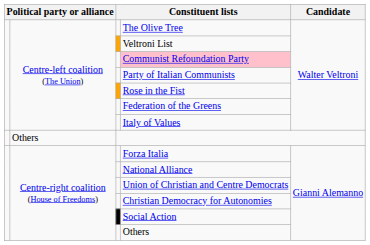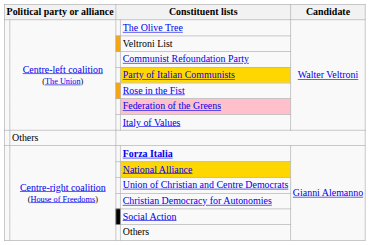(186, 59) pink background -> (186, 59) no background
(179, 75) no background -> (179, 75) gold background
(172, 106) no background -> (172, 106) pink background
(145, 153) normal -> (148, 153) bold
(158, 169) no background -> (158, 169) gold background
